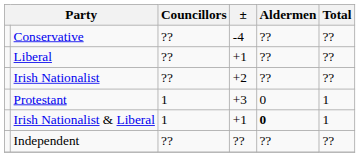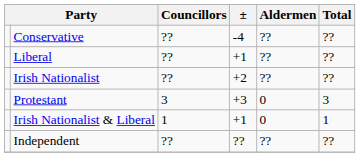(164, 99) 1 -> (164, 99) 3
(326, 99) 1 -> (326, 99) 3
(263, 120) bold -> (263, 120) normal
